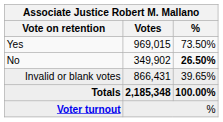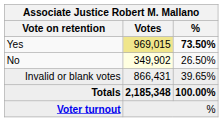(152, 45) no background -> (152, 45) khaki background
(198, 45) normal -> (198, 45) bold
(152, 61) no background -> (152, 61) lightyellow background
(198, 61) bold -> (198, 61) normal
